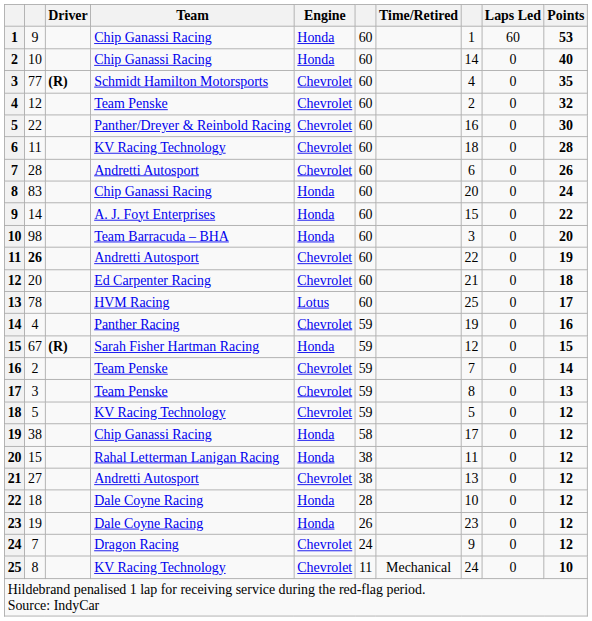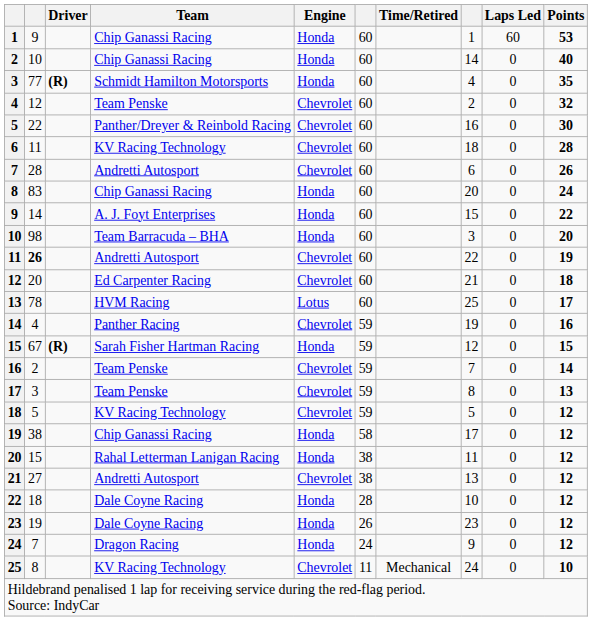(325, 81) Chevrolet -> (316, 81) Honda
(325, 545) Chevrolet -> (316, 545) Honda
